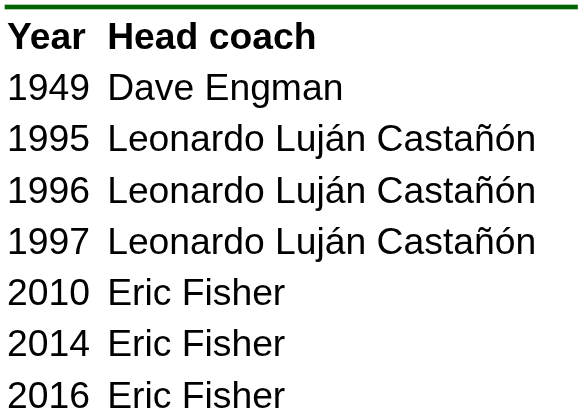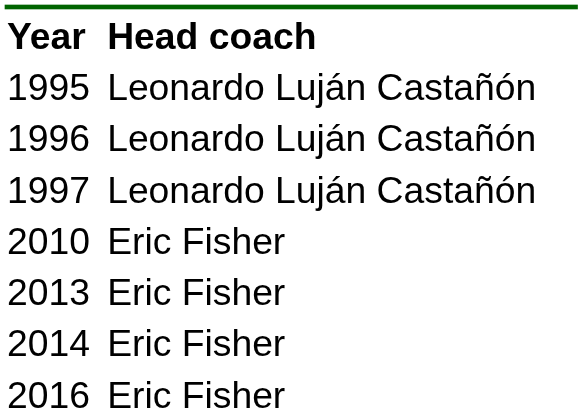- row: (48, 87)
+ row: (48, 292)
